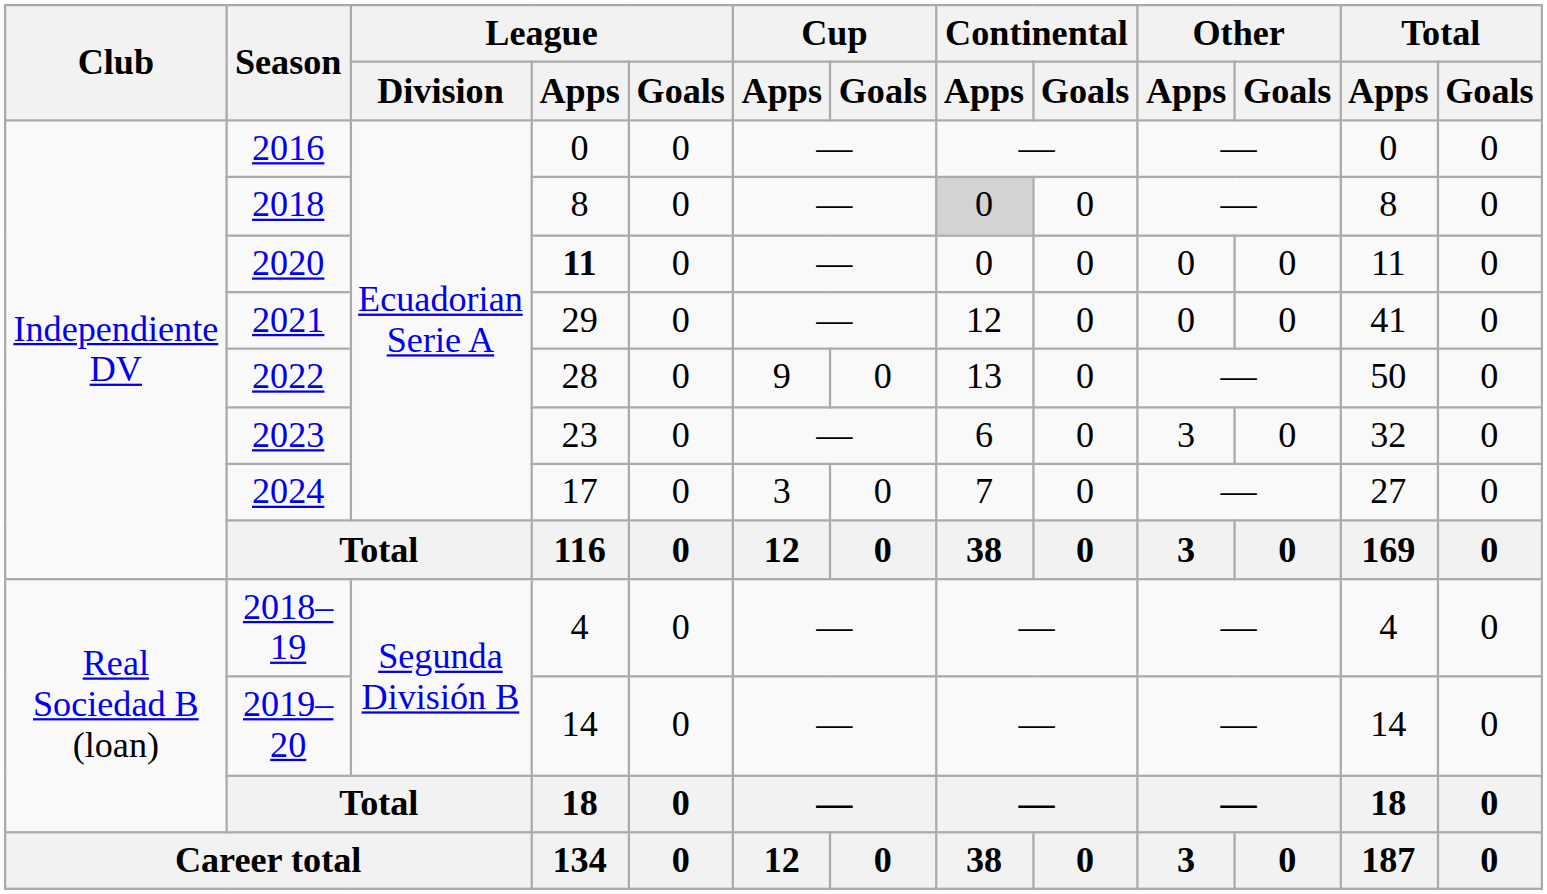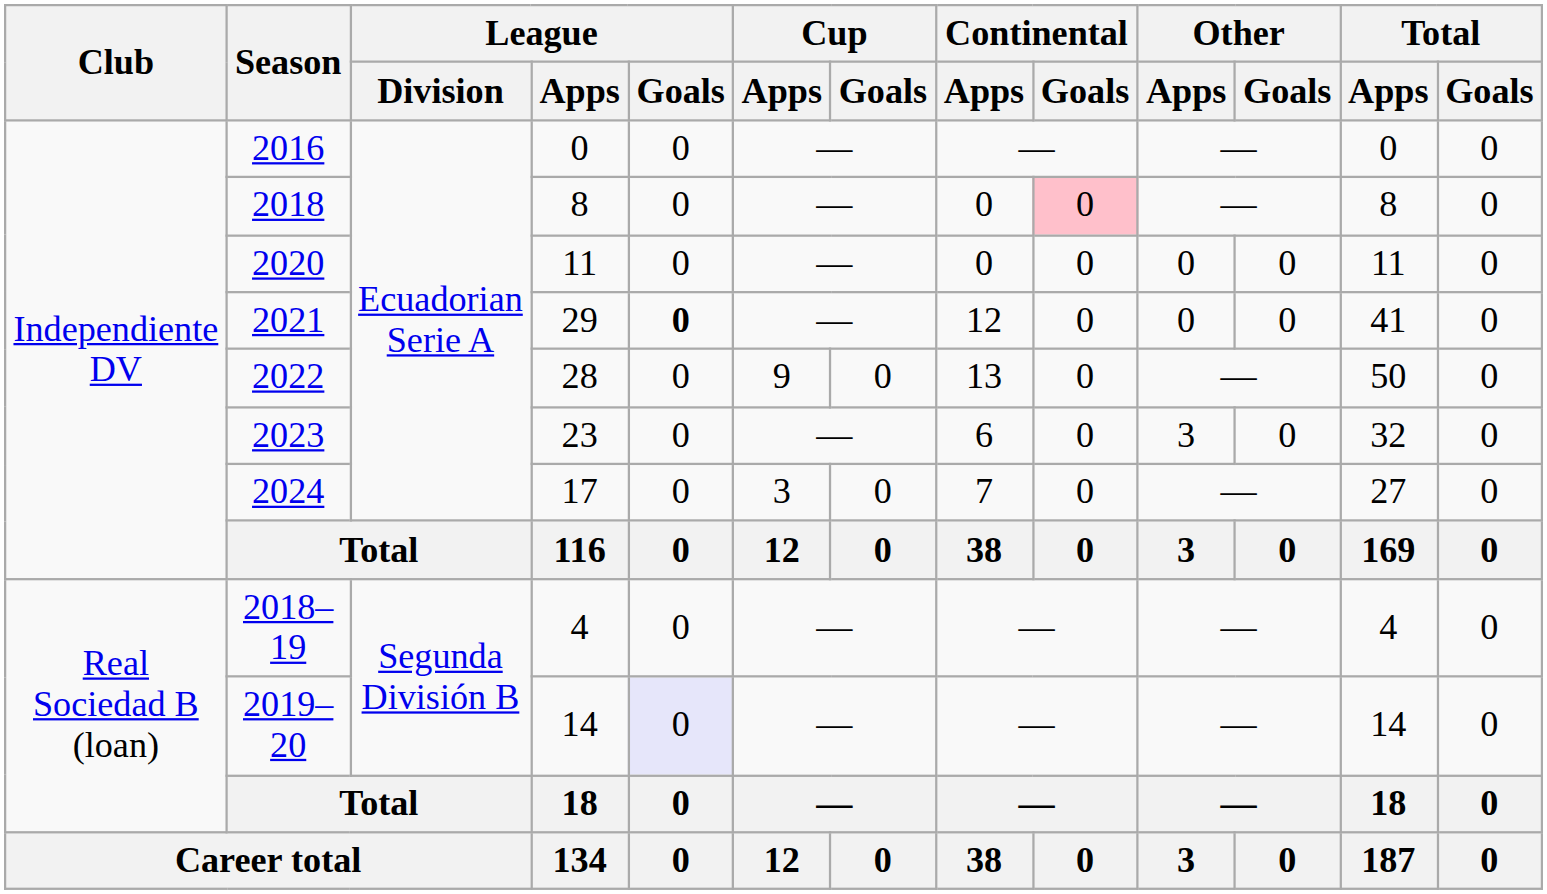(984, 205) lightgrey background -> (984, 205) no background
(1085, 205) no background -> (1085, 205) pink background
(580, 262) bold -> (580, 262) normal
(681, 319) normal -> (681, 319) bold
(681, 725) no background -> (681, 725) lavender background
